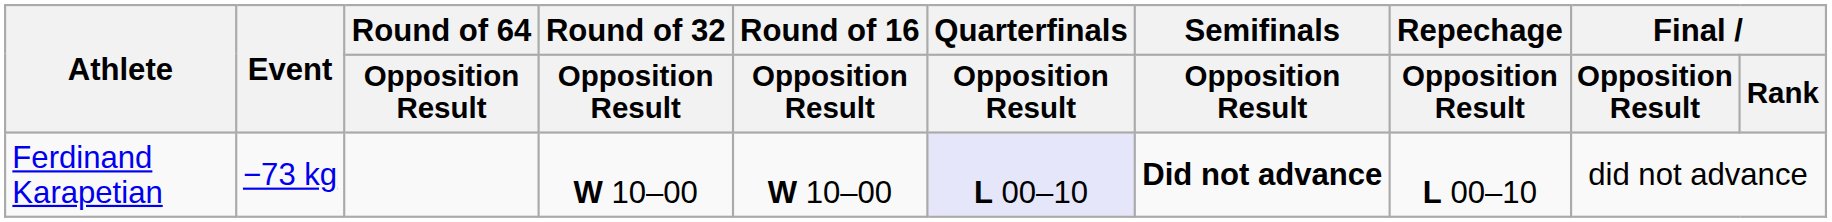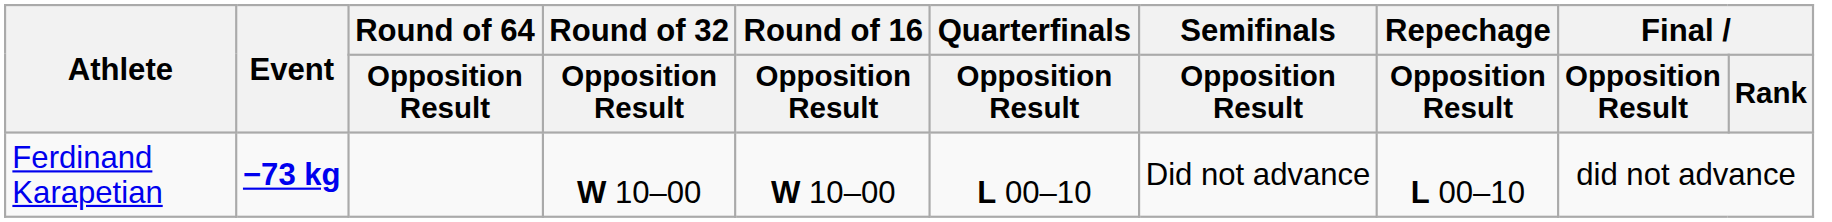(290, 175) normal -> (292, 175) bold
(1031, 193) lavender background -> (1034, 193) no background
(1262, 175) bold -> (1258, 175) normal
